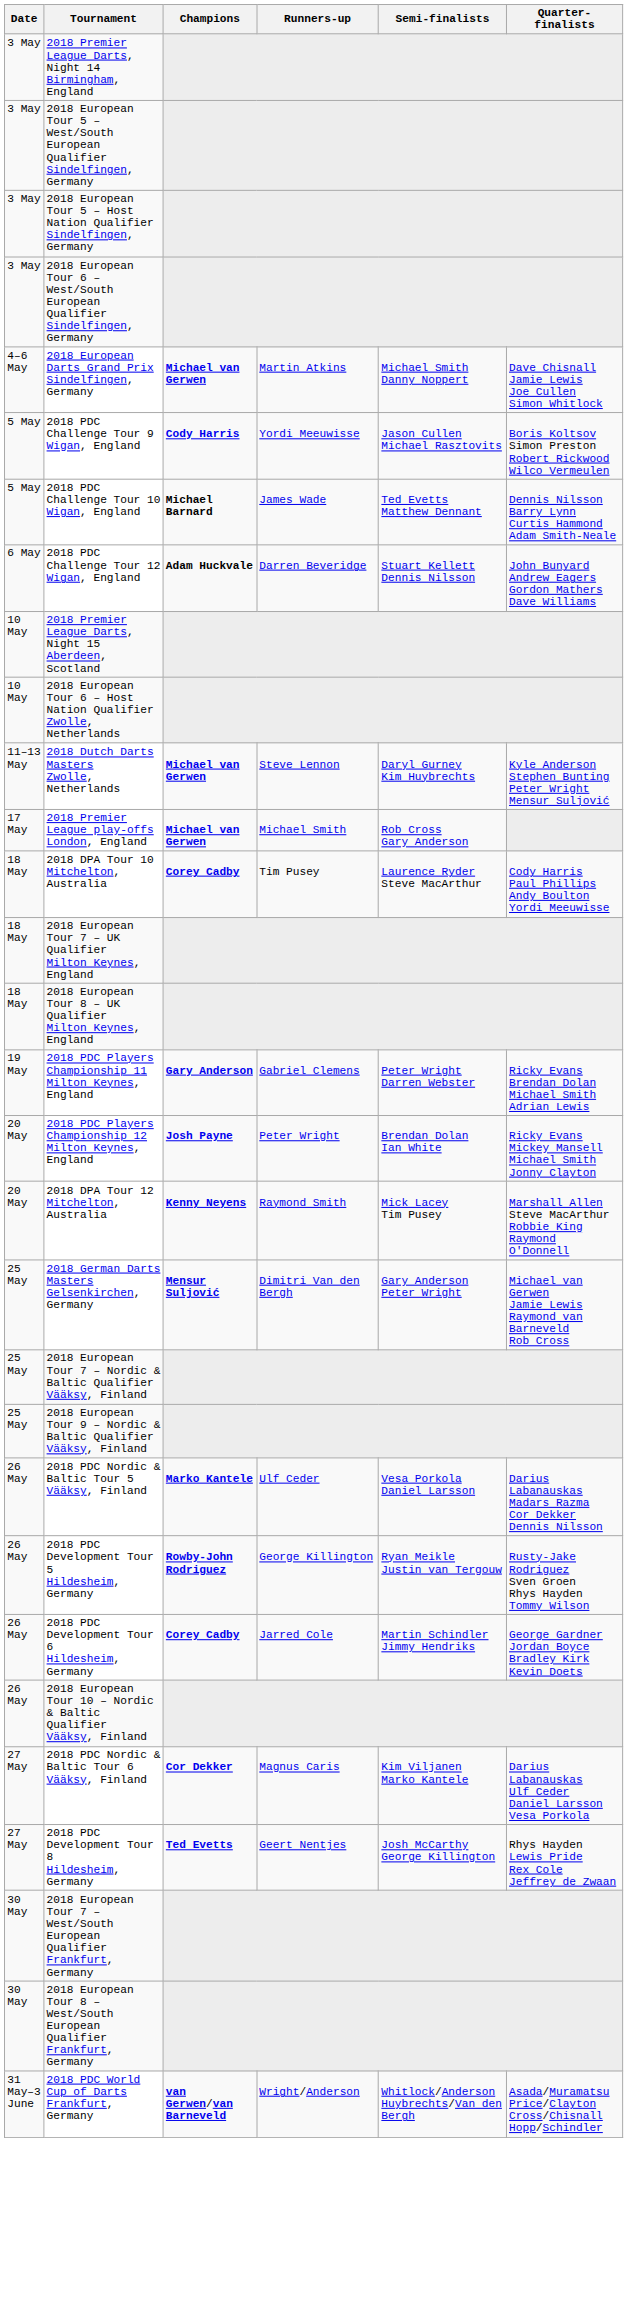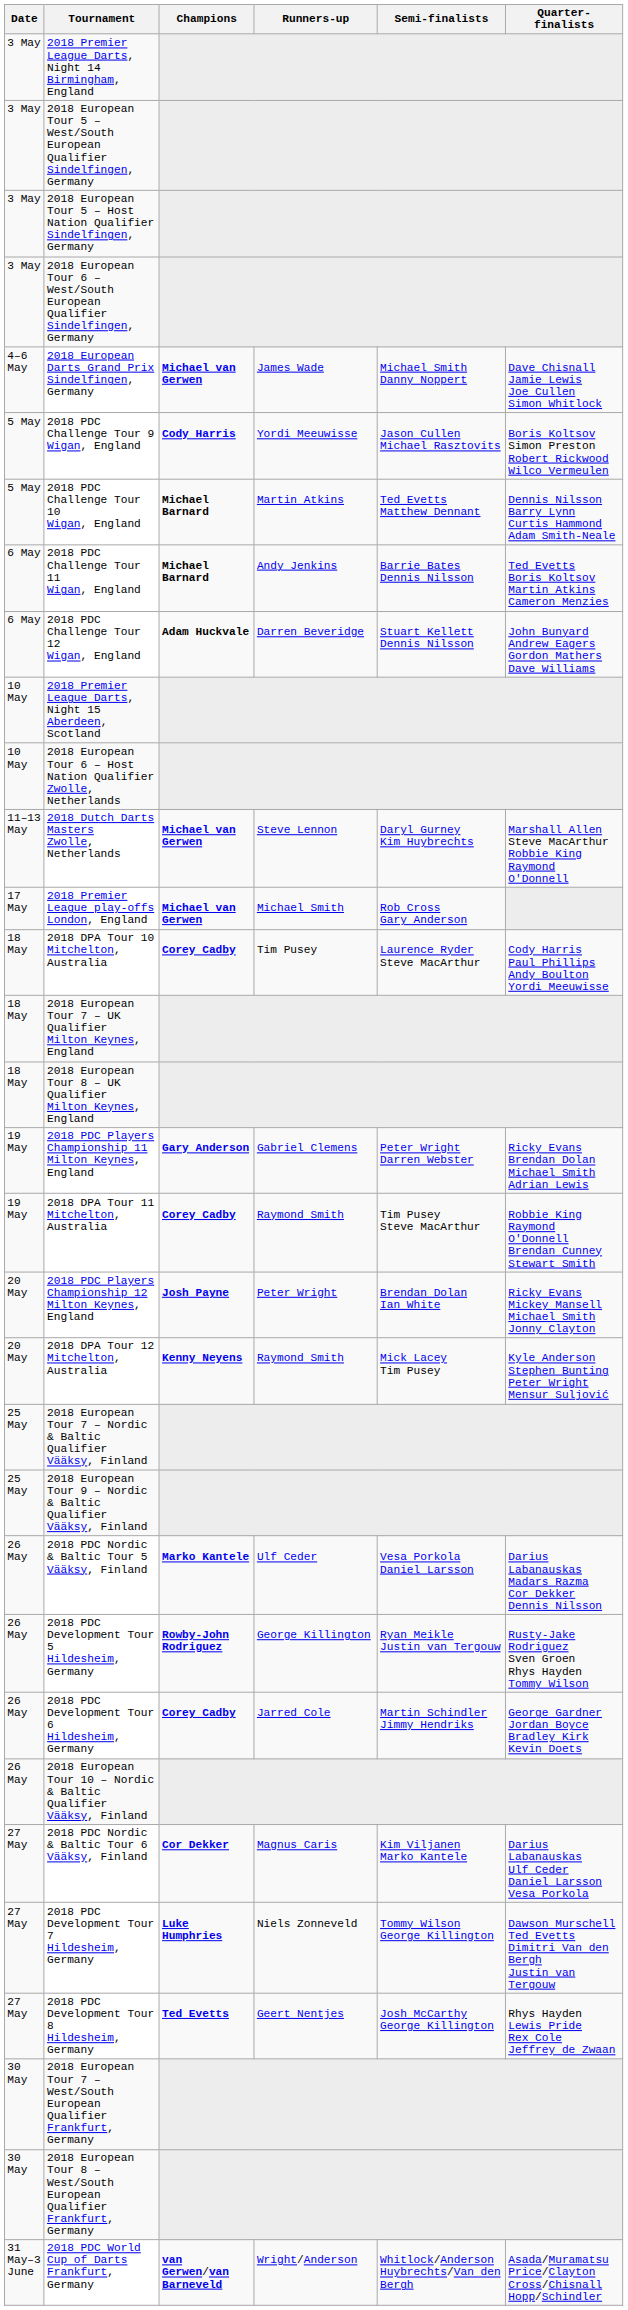(303, 368) Martin Atkins -> (290, 368) James Wade
(293, 500) James Wade -> (300, 500) Martin Atkins
+ row: (94, 572)
(559, 782) Kyle Anderson Stephen Bunting Peter Wright Mensur Suljović -> (559, 855) Marshall Allen Steve MacArthur Robbie King Raymond O'Donnell
+ row: (101, 1215)
(559, 1227) Marshall Allen Steve MacArthur Robbie King Raymond O'Donnell -> (559, 1377) Kyle Anderson Stephen Bunting Peter Wright Mensur Suljović
- row: (103, 1287)
+ row: (101, 1936)
